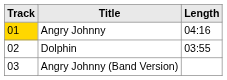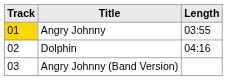(197, 31) 04:16 -> (197, 31) 03:55
(197, 49) 03:55 -> (197, 49) 04:16
